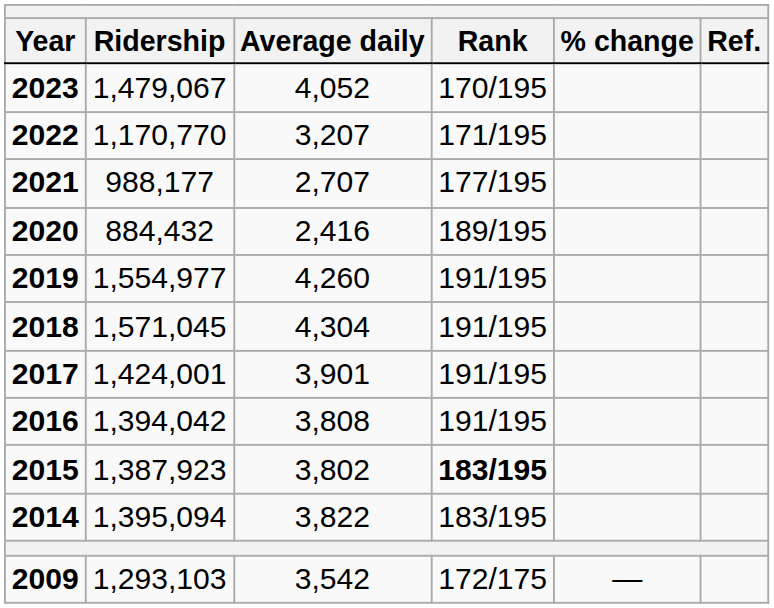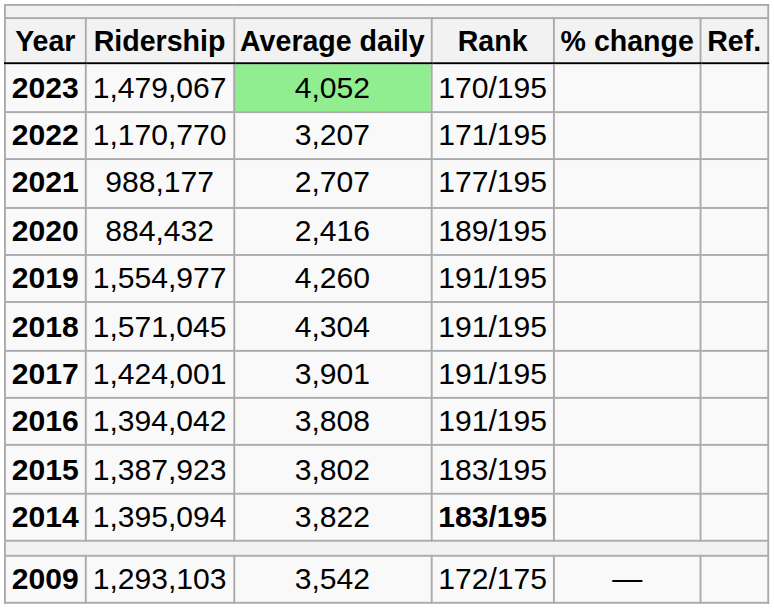(332, 87) no background -> (332, 87) lightgreen background
(493, 469) bold -> (493, 469) normal
(493, 516) normal -> (493, 516) bold
